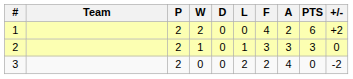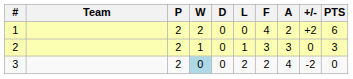columns swapped: (313, 13) <-> (337, 13)
(200, 64) no background -> (200, 64) lightblue background
